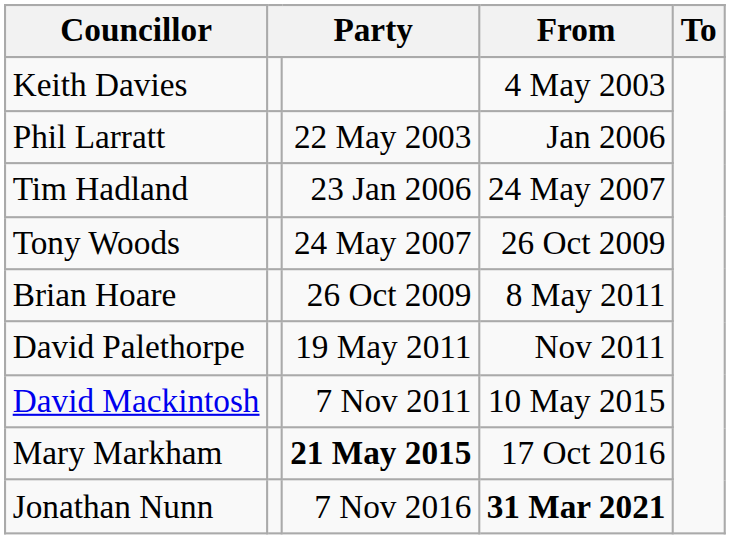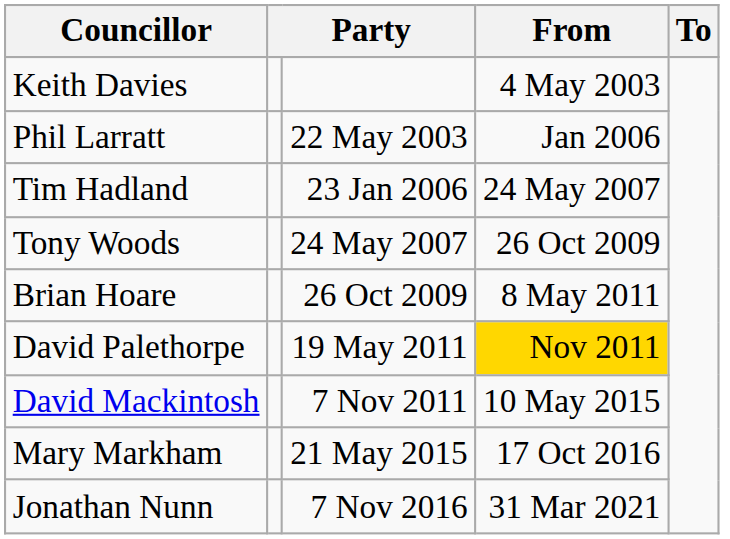(600, 347) no background -> (595, 347) gold background
(381, 453) bold -> (379, 453) normal
(576, 505) bold -> (575, 505) normal
